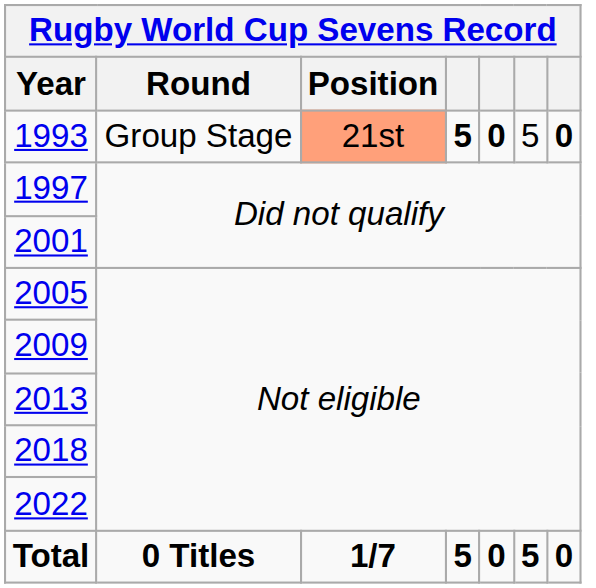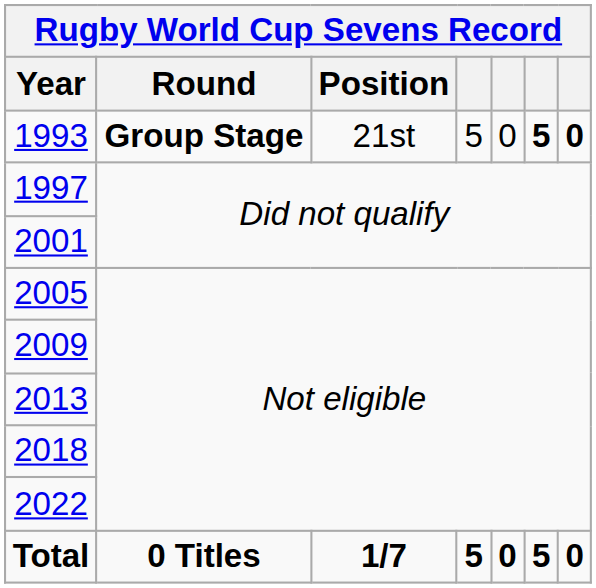(198, 135) normal -> (204, 135) bold
(373, 135) lightsalmon background -> (384, 135) no background
(463, 135) bold -> (474, 135) normal
(496, 135) bold -> (507, 135) normal
(530, 135) normal -> (541, 135) bold
